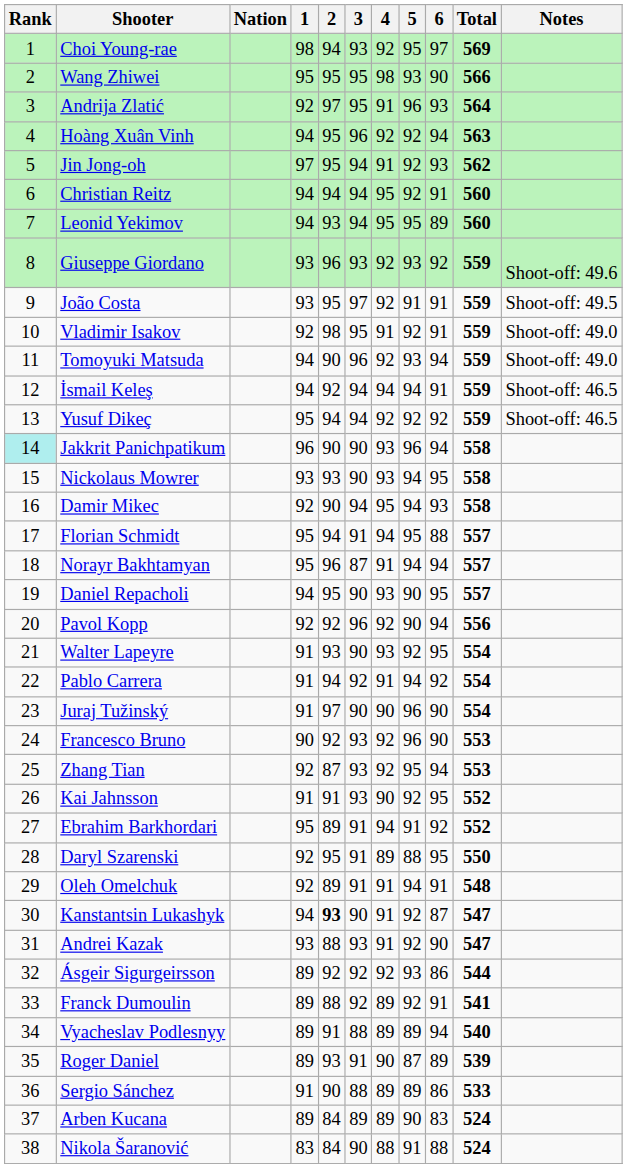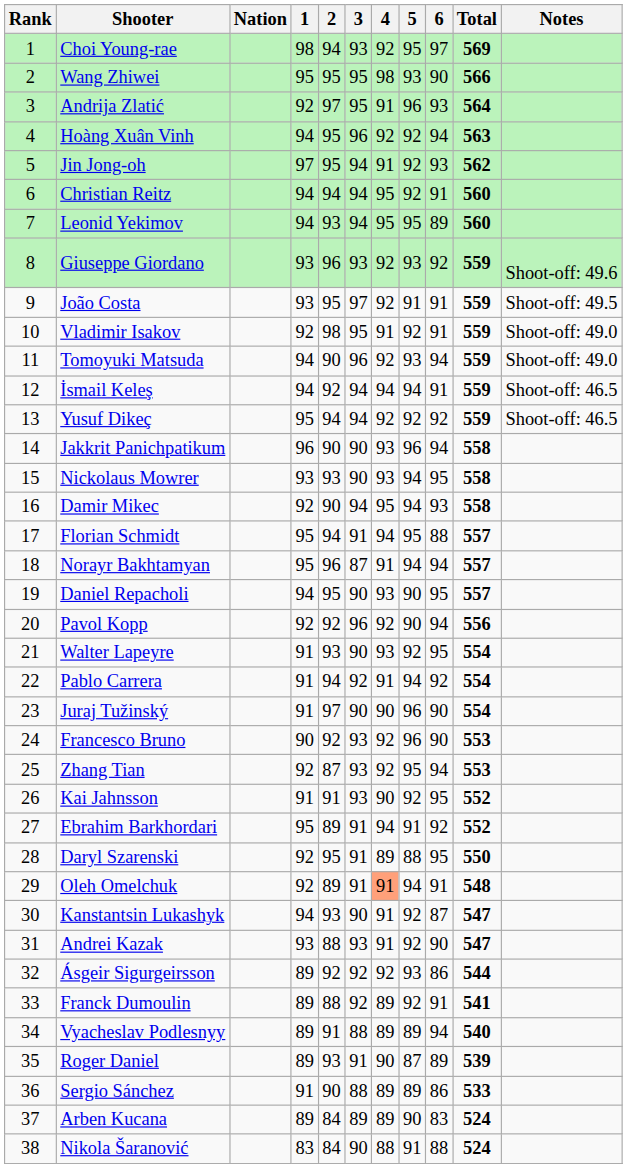(30, 448) paleturquoise background -> (30, 448) no background
(385, 886) no background -> (385, 886) lightsalmon background
(332, 915) bold -> (332, 915) normal
